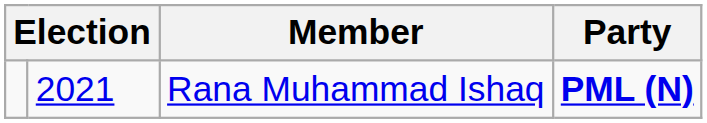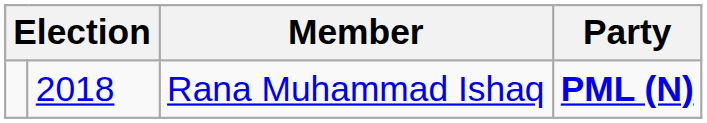(75, 88) 2021 -> (75, 88) 2018
